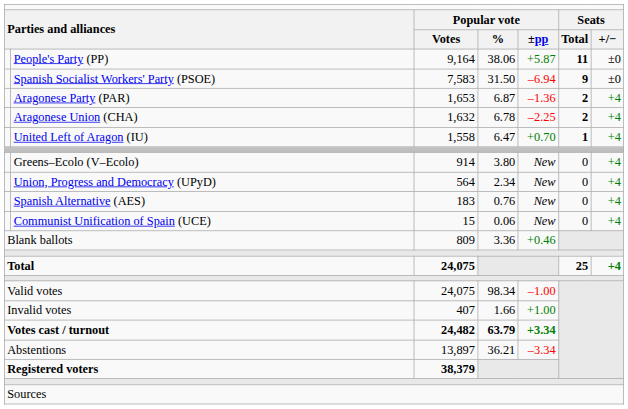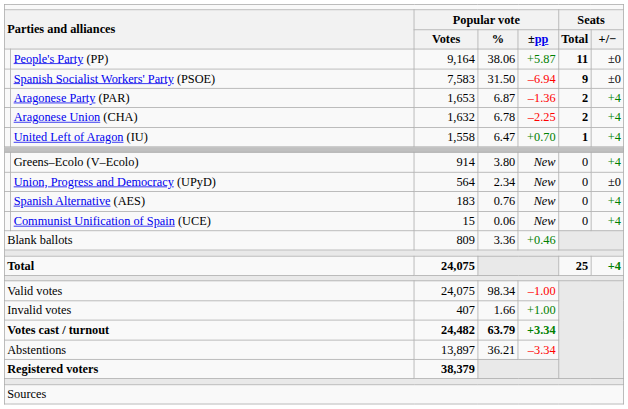(614, 181) +4 -> (614, 181) ±0
